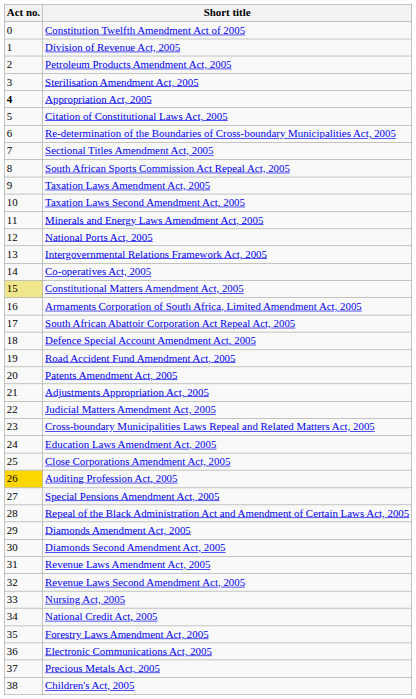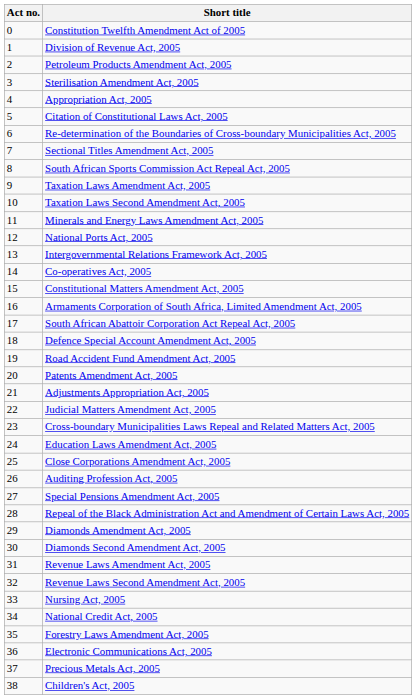(10, 99) bold -> (10, 99) normal
(12, 289) khaki background -> (12, 289) no background
(12, 479) gold background -> (12, 479) no background
